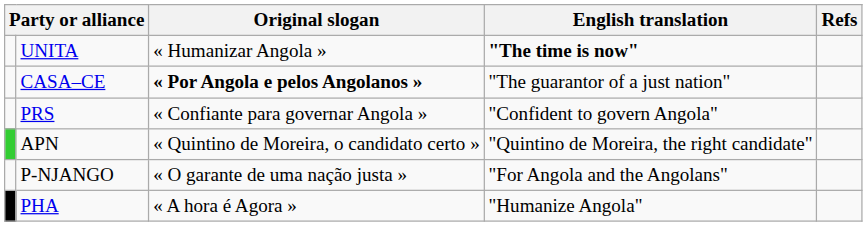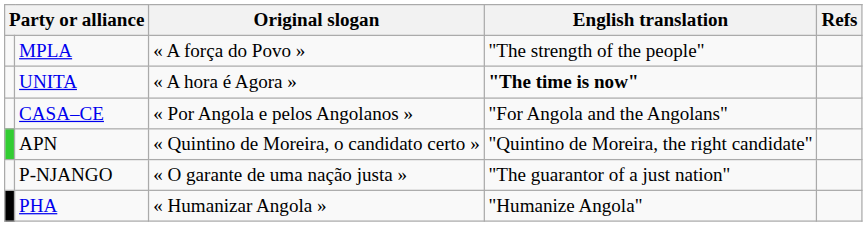+ row: (46, 50)
(240, 50) « Humanizar Angola » -> (225, 81) « A hora é Agora »
(288, 81) bold -> (283, 112) normal
(609, 81) "The guarantor of a just nation" -> (608, 112) "For Angola and the Angolans"
- row: (37, 112)
(608, 174) "For Angola and the Angolans" -> (609, 174) "The guarantor of a just nation"
(225, 205) « A hora é Agora » -> (240, 205) « Humanizar Angola »
